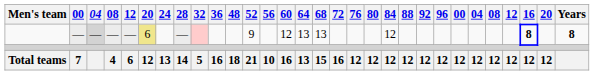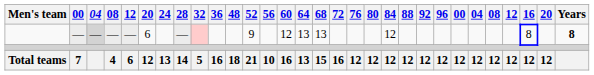(147, 34) khaki background -> (147, 34) no background
(529, 34) bold -> (529, 34) normal
